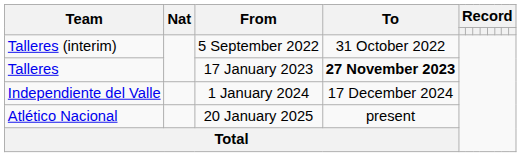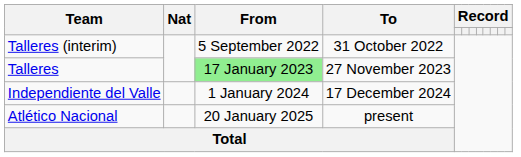(258, 69) no background -> (258, 69) lightgreen background
(390, 69) bold -> (388, 69) normal
